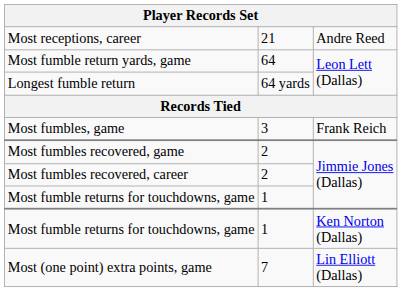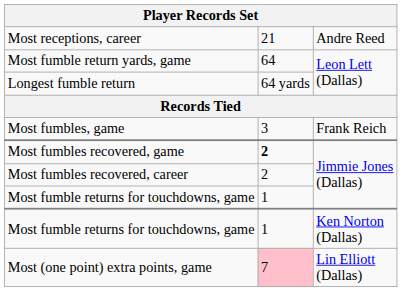(265, 152) normal -> (265, 152) bold
(265, 267) no background -> (265, 267) pink background
